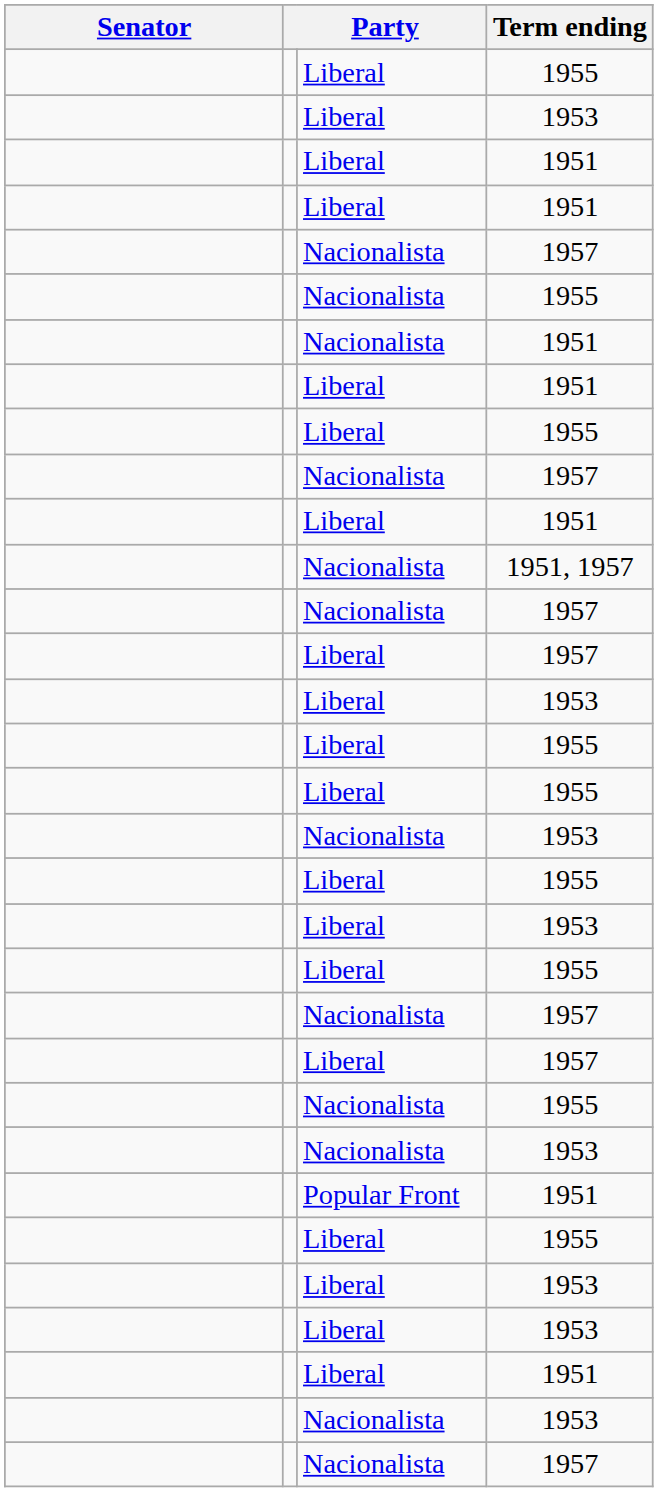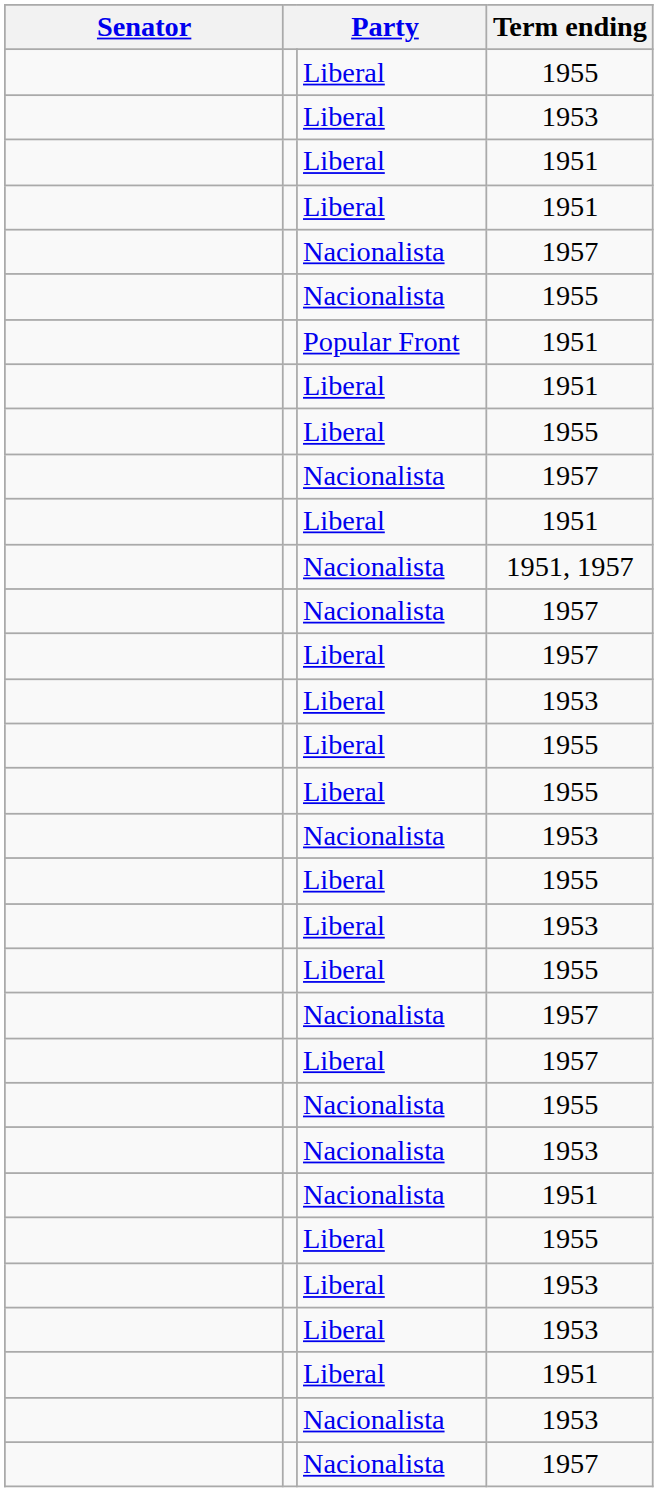rows swapped: (374, 341) <-> (381, 1194)
